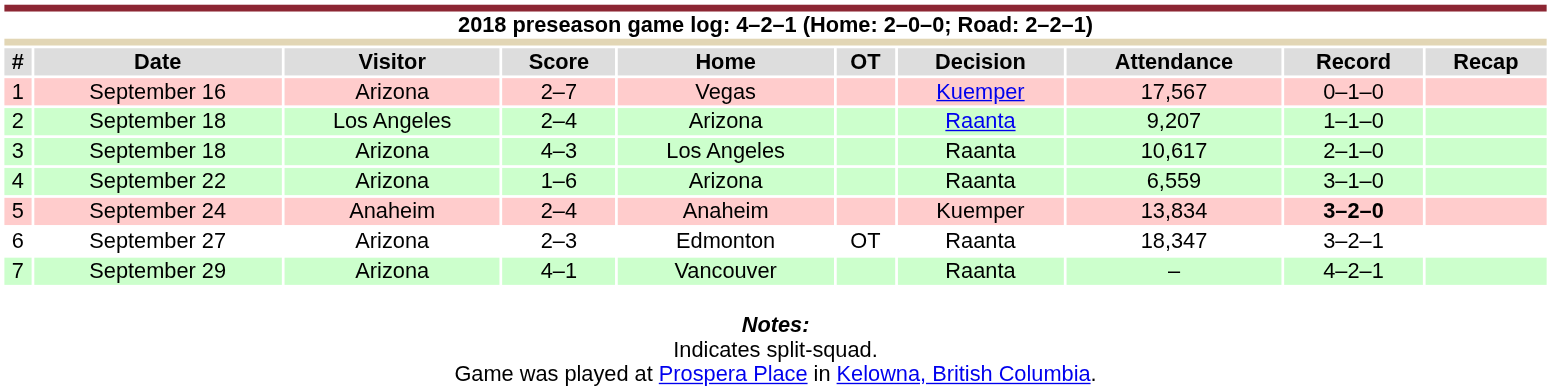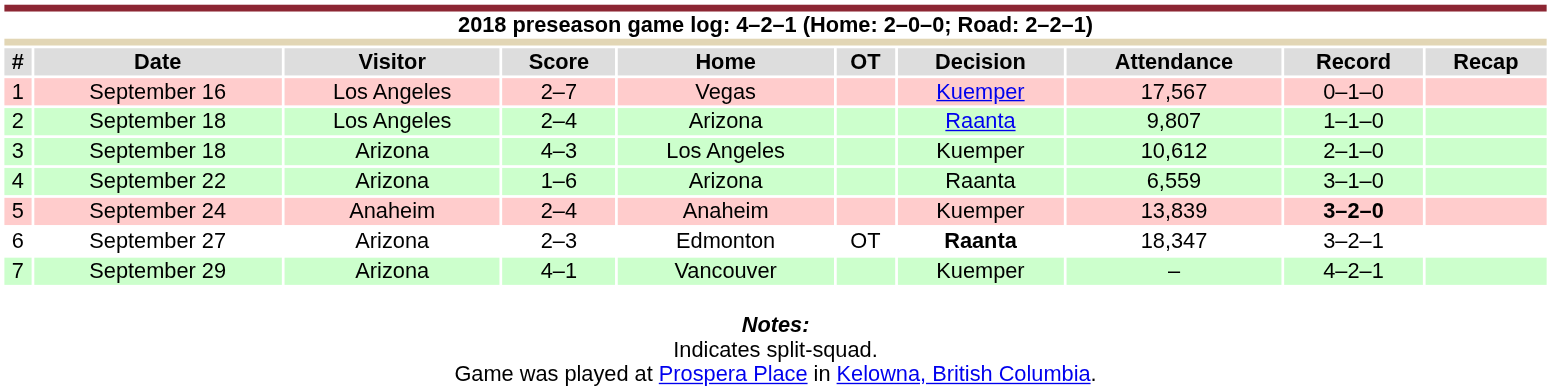(392, 91) Arizona -> (392, 91) Los Angeles
(1174, 121) 9,207 -> (1174, 121) 9,807
(980, 151) Raanta -> (980, 151) Kuemper
(1174, 151) 10,617 -> (1174, 151) 10,612
(1174, 211) 13,834 -> (1174, 211) 13,839
(980, 241) normal -> (980, 241) bold
(980, 271) Raanta -> (980, 271) Kuemper
